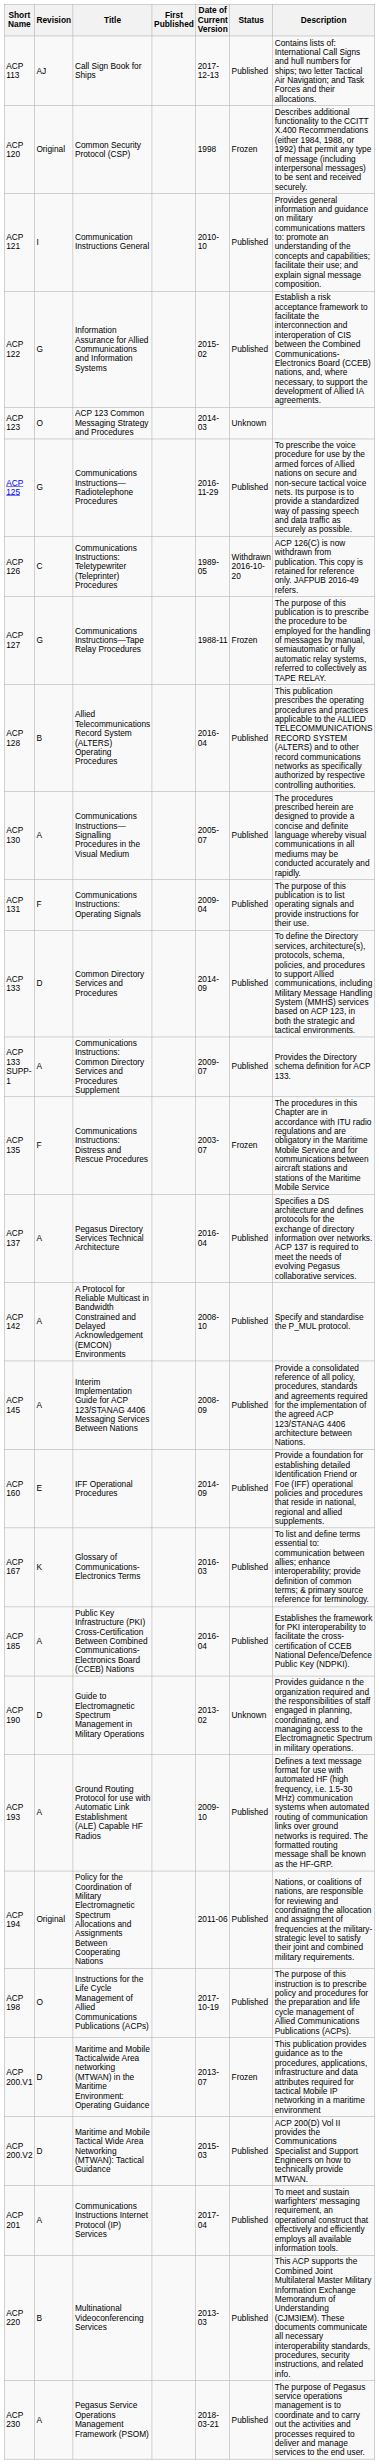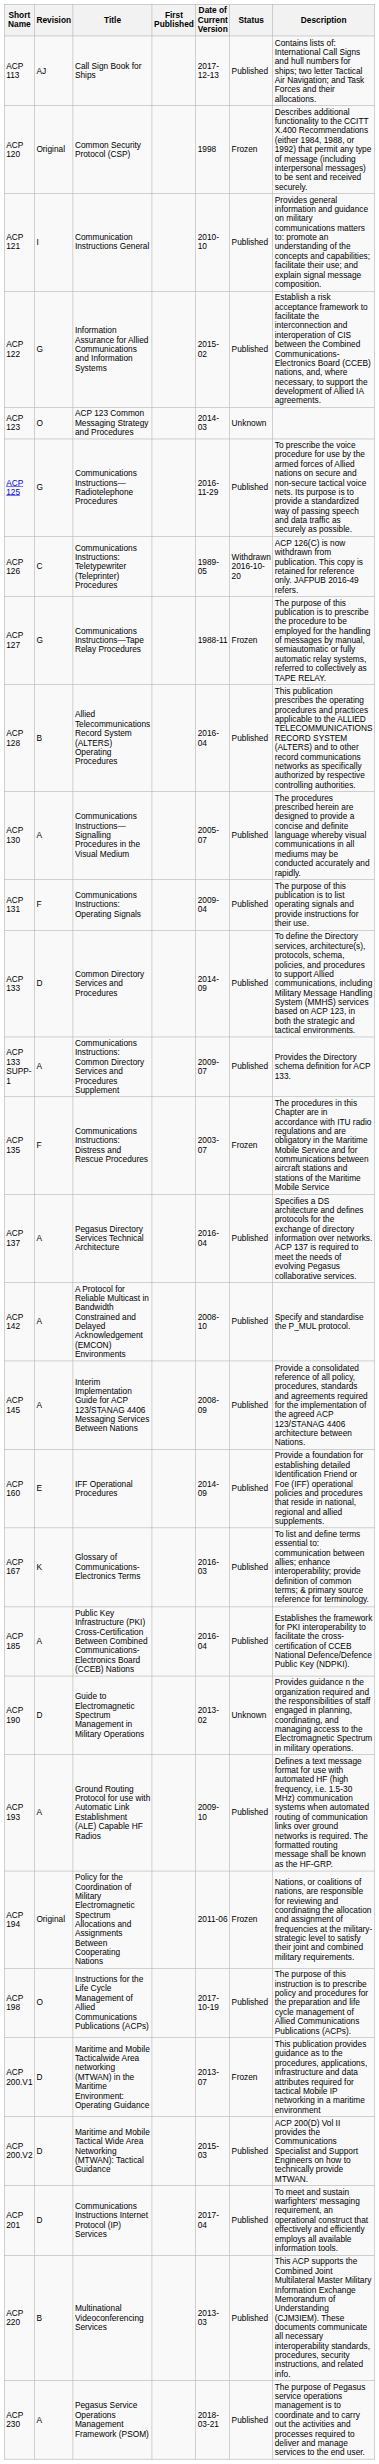(250, 1919) Published -> (245, 1919) Frozen
(39, 2220) A -> (39, 2220) D
